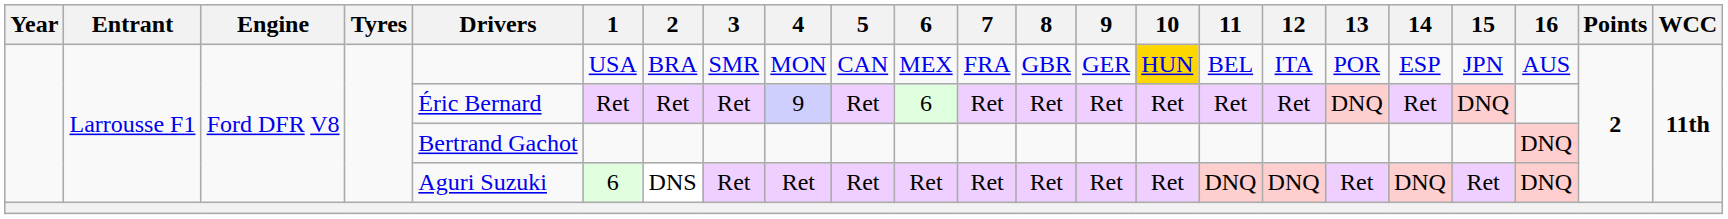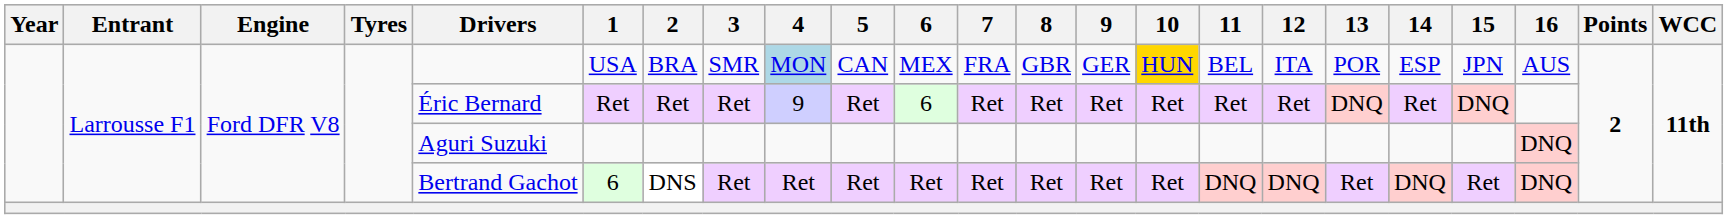(798, 64) no background -> (798, 64) lightblue background
(498, 143) Bertrand Gachot -> (483, 143) Aguri Suzuki
(483, 182) Aguri Suzuki -> (498, 182) Bertrand Gachot
